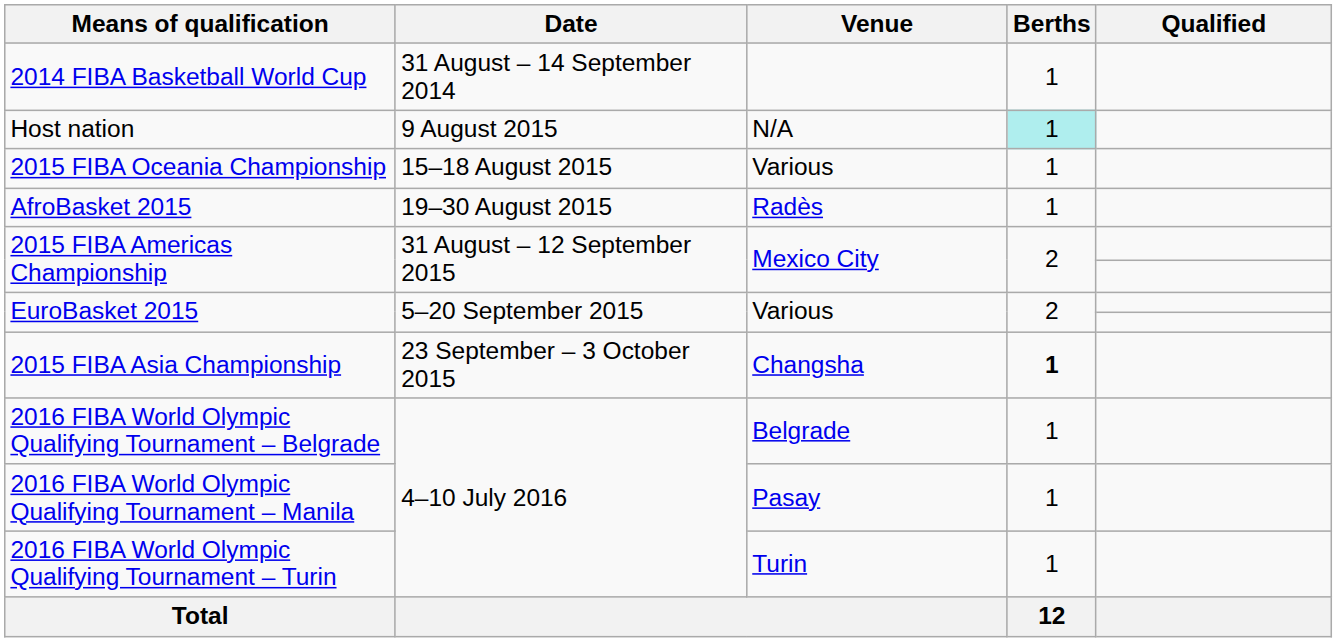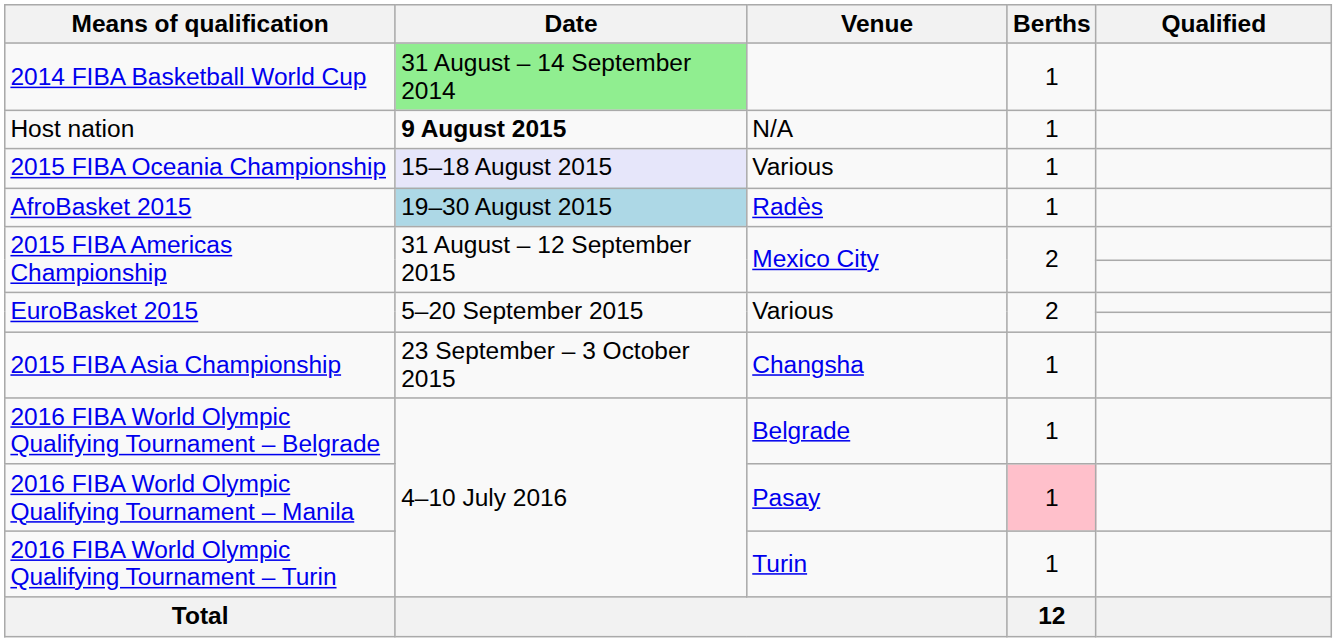(546, 76) no background -> (546, 76) lightgreen background
(479, 129) normal -> (484, 129) bold
(1052, 129) paleturquoise background -> (1052, 129) no background
(507, 167) no background -> (507, 167) lavender background
(507, 206) no background -> (507, 206) lightblue background
(1052, 364) bold -> (1052, 364) normal
(1052, 497) no background -> (1052, 497) pink background
